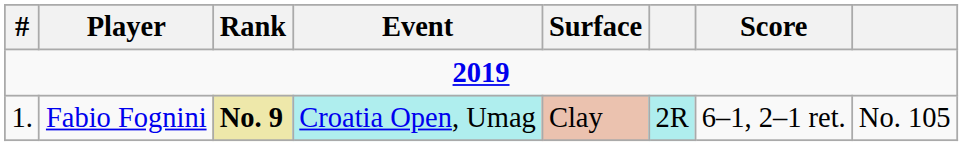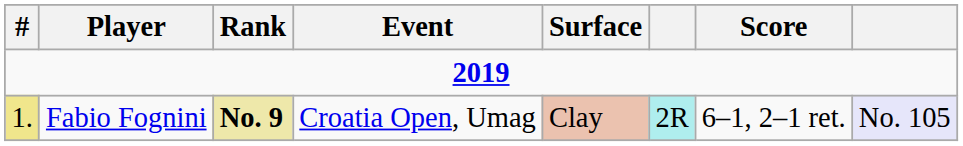(22, 117) no background -> (22, 117) khaki background
(418, 117) paleturquoise background -> (418, 117) no background
(905, 117) no background -> (905, 117) lavender background
